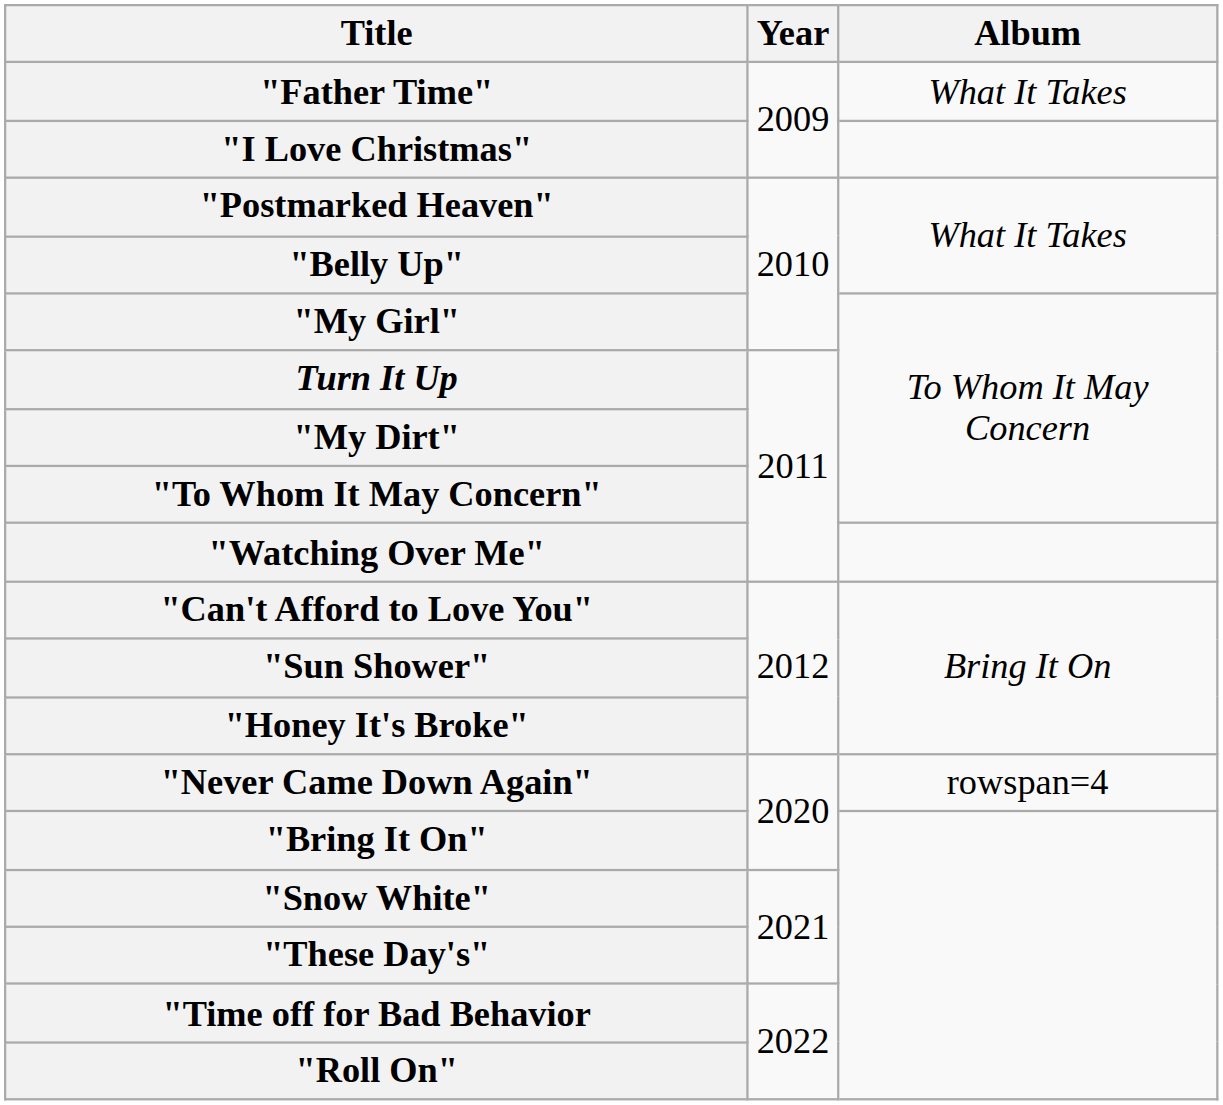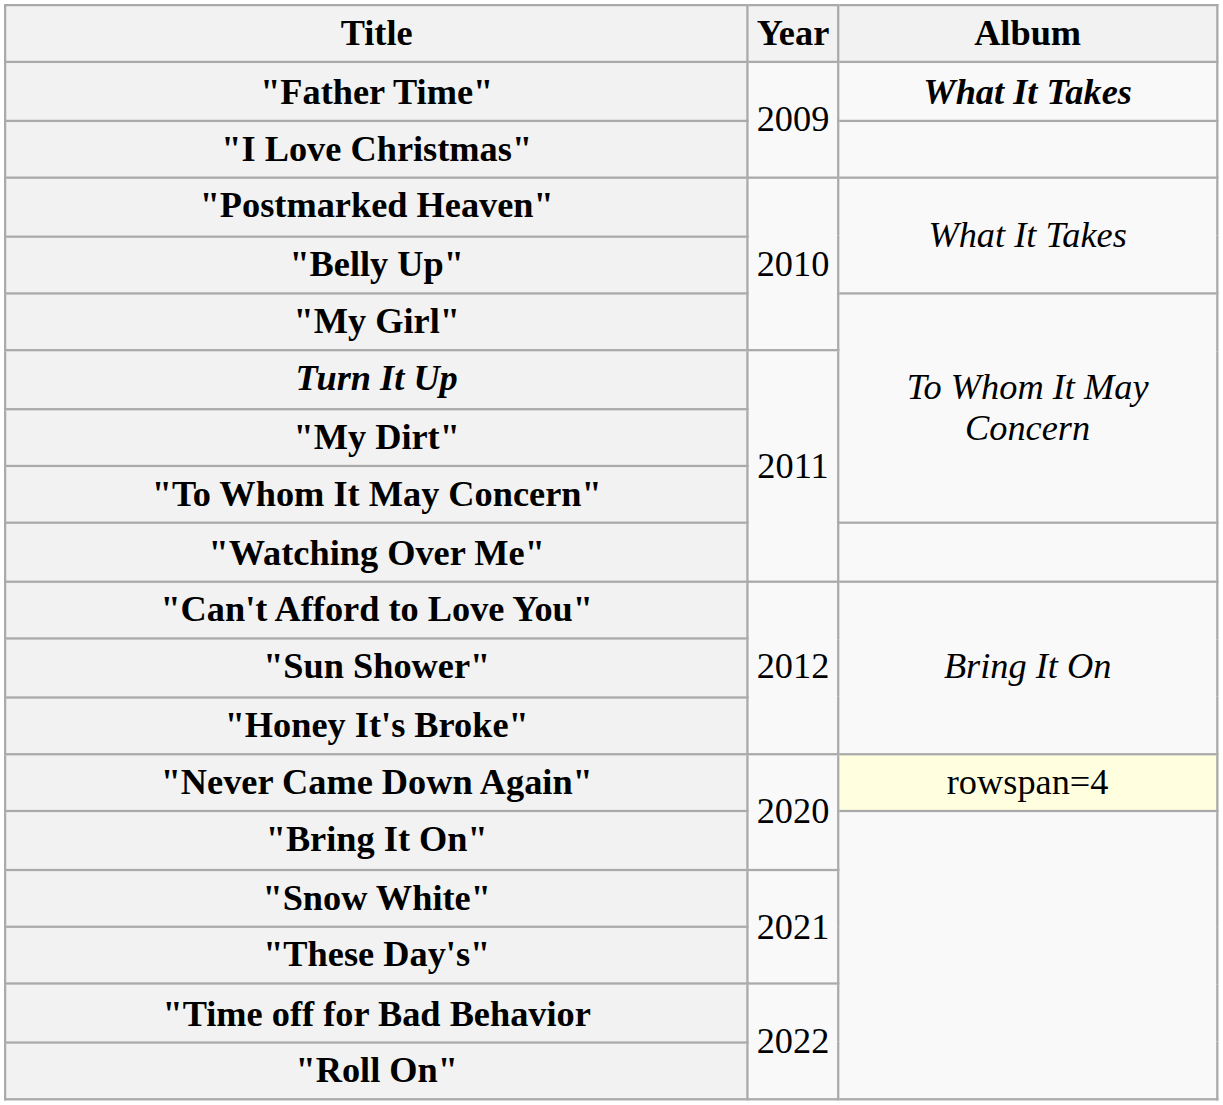(1028, 90) normal -> (1028, 90) bold
(1028, 782) no background -> (1028, 782) lightyellow background
